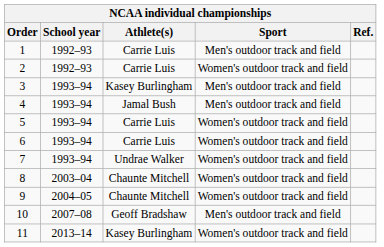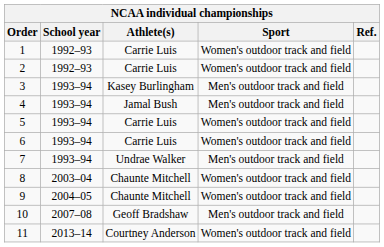(273, 50) Men's outdoor track and field -> (276, 50) Women's outdoor track and field
(273, 159) Women's outdoor track and field -> (276, 159) Men's outdoor track and field
(149, 232) Kasey Burlingham -> (151, 232) Courtney Anderson
